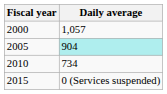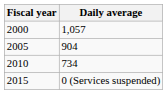(70, 47) paleturquoise background -> (70, 47) no background
